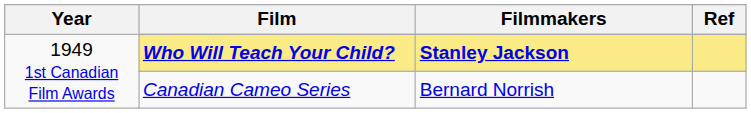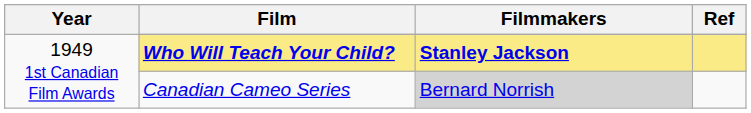(487, 89) no background -> (487, 89) lightgrey background
